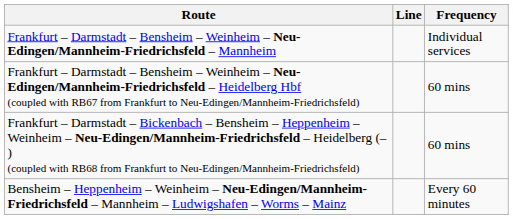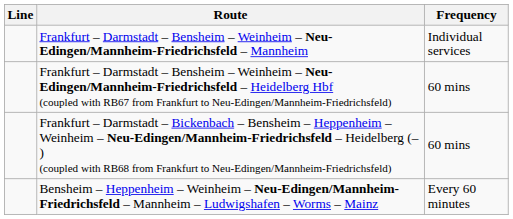columns swapped: (409, 15) <-> (199, 15)
